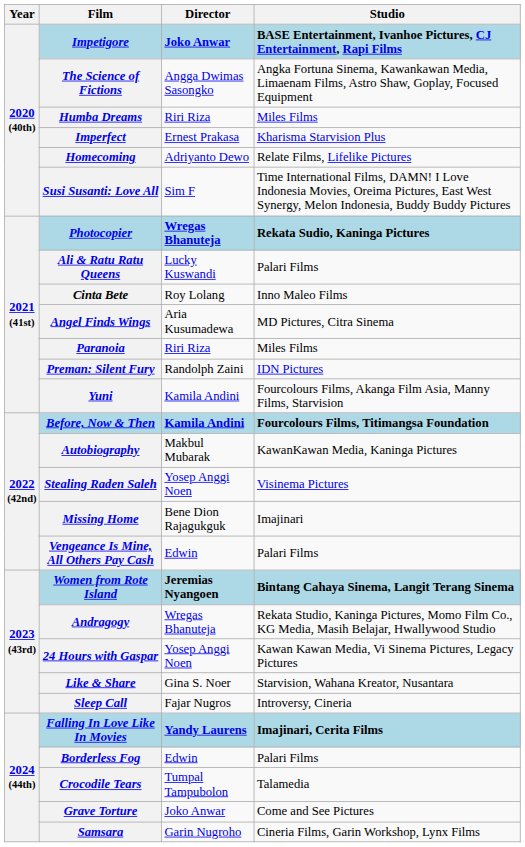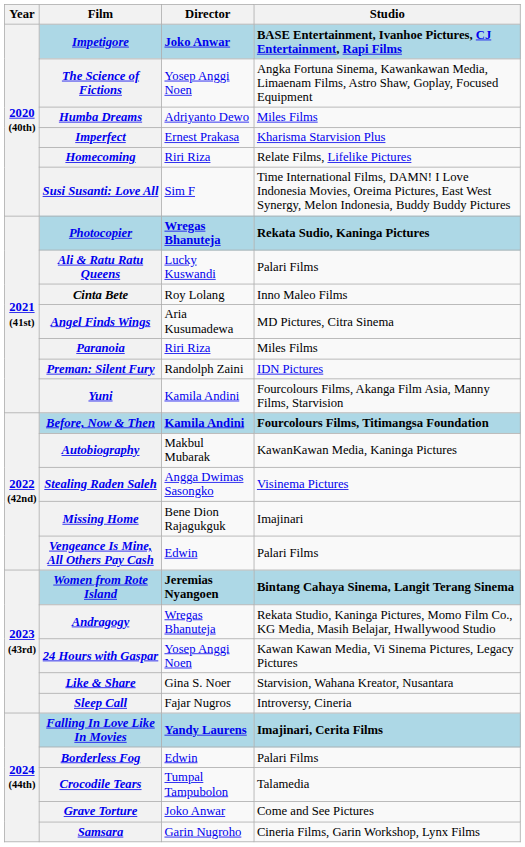(204, 83) Angga Dwimas Sasongko -> (197, 83) Yosep Anggi Noen
(187, 117) Riri Riza -> (207, 117) Adriyanto Dewo
(207, 157) Adriyanto Dewo -> (187, 157) Riri Riza
(197, 484) Yosep Anggi Noen -> (204, 484) Angga Dwimas Sasongko
